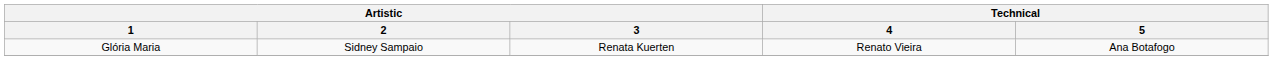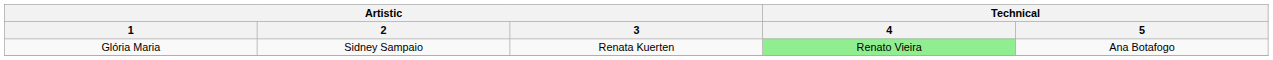(889, 47) no background -> (889, 47) lightgreen background
